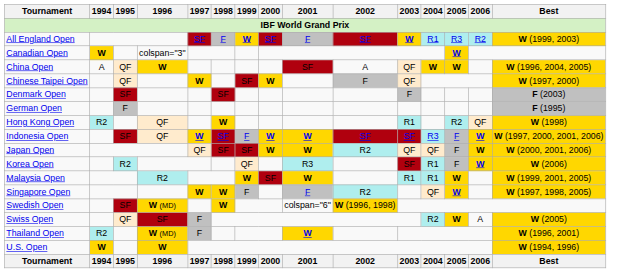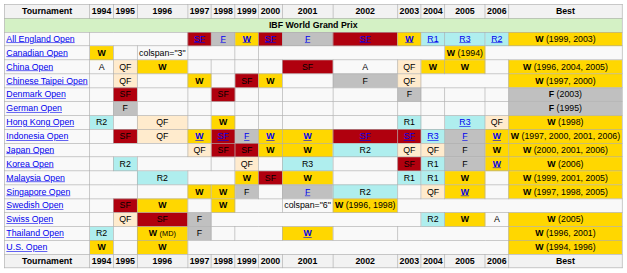(457, 53) W -> (465, 53) W (1994)
(457, 123) R2 -> (465, 123) R3
(162, 206) W (MD) -> (162, 206) W
